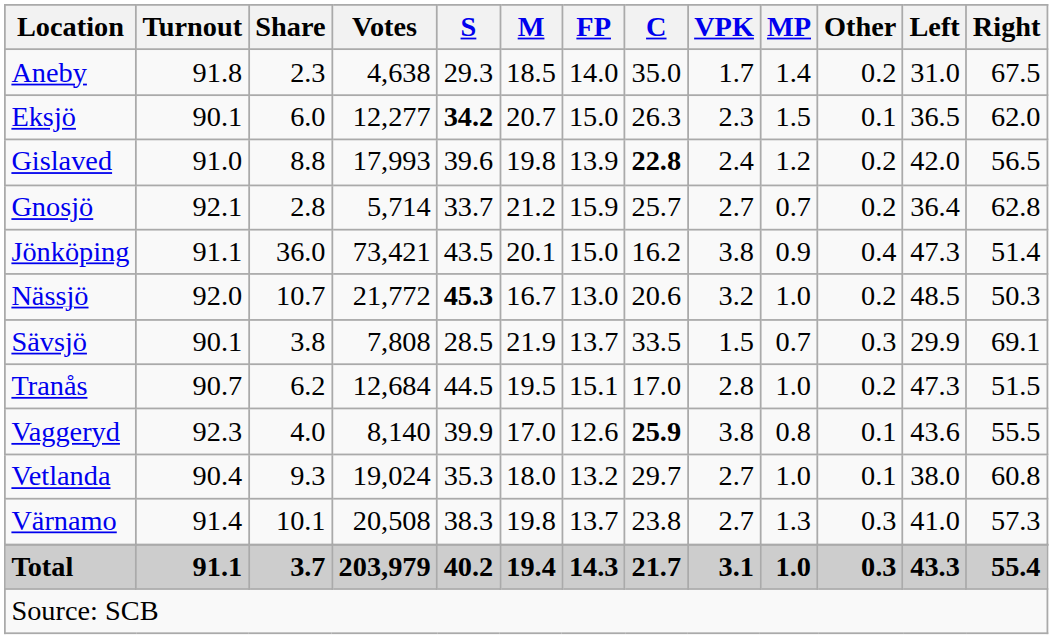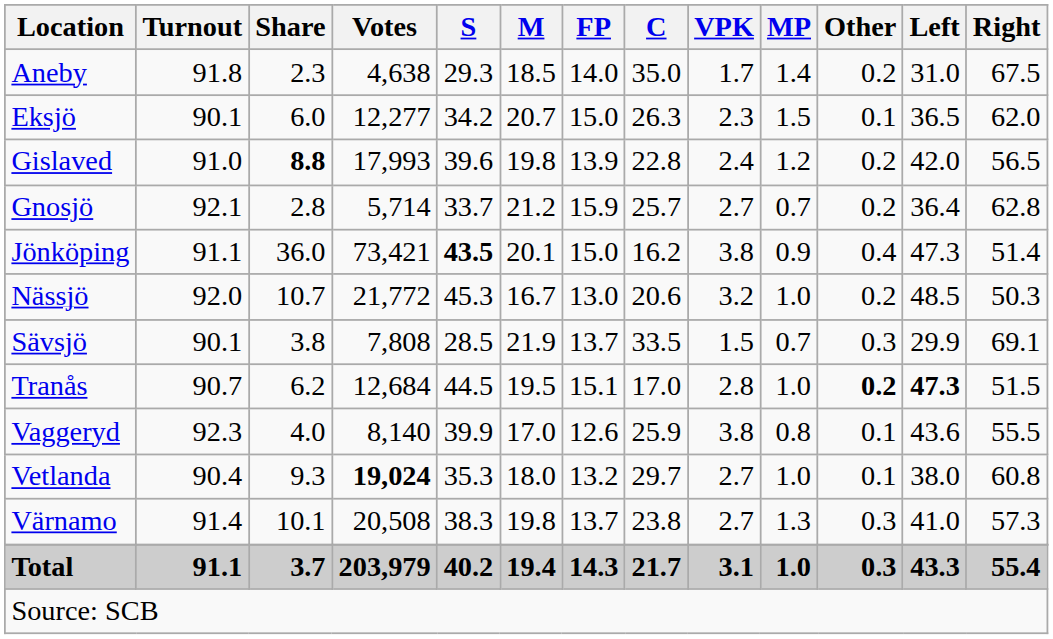(468, 116) bold -> (468, 116) normal
(308, 161) normal -> (308, 161) bold
(656, 161) bold -> (656, 161) normal
(468, 251) normal -> (468, 251) bold
(468, 296) bold -> (468, 296) normal
(879, 386) normal -> (879, 386) bold
(935, 386) normal -> (935, 386) bold
(656, 431) bold -> (656, 431) normal
(392, 476) normal -> (392, 476) bold
